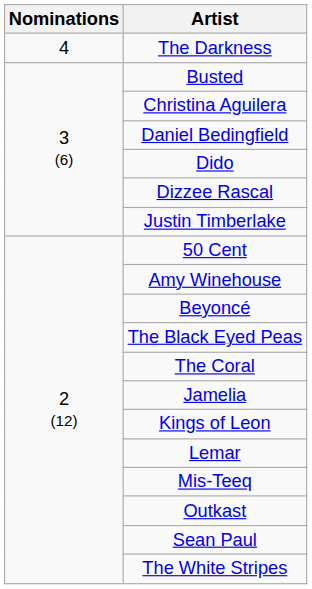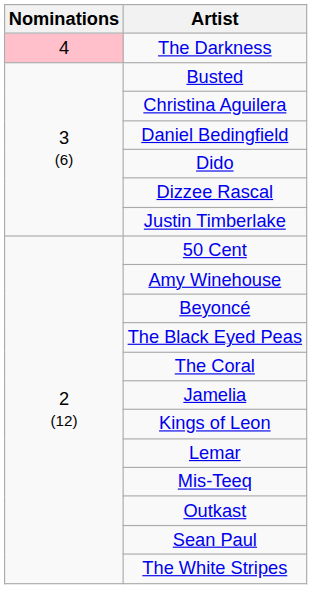(64, 47) no background -> (64, 47) pink background
